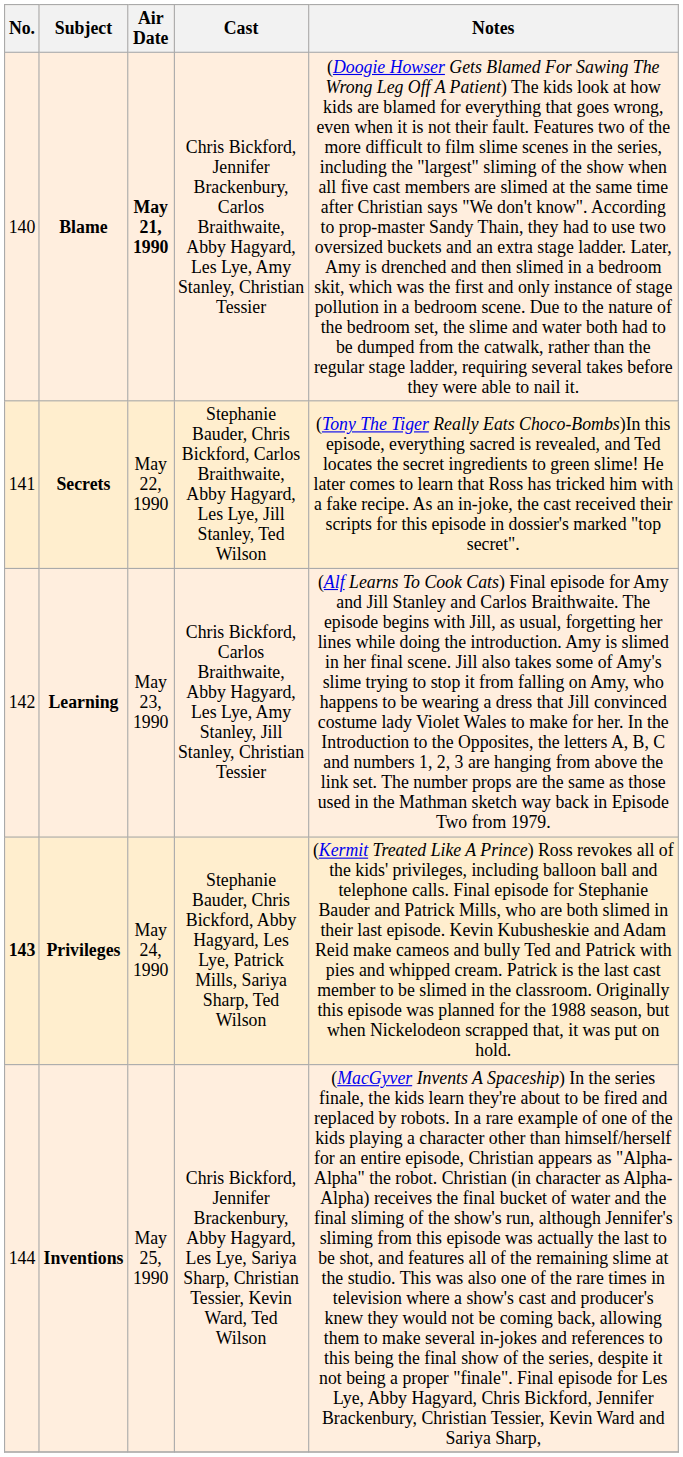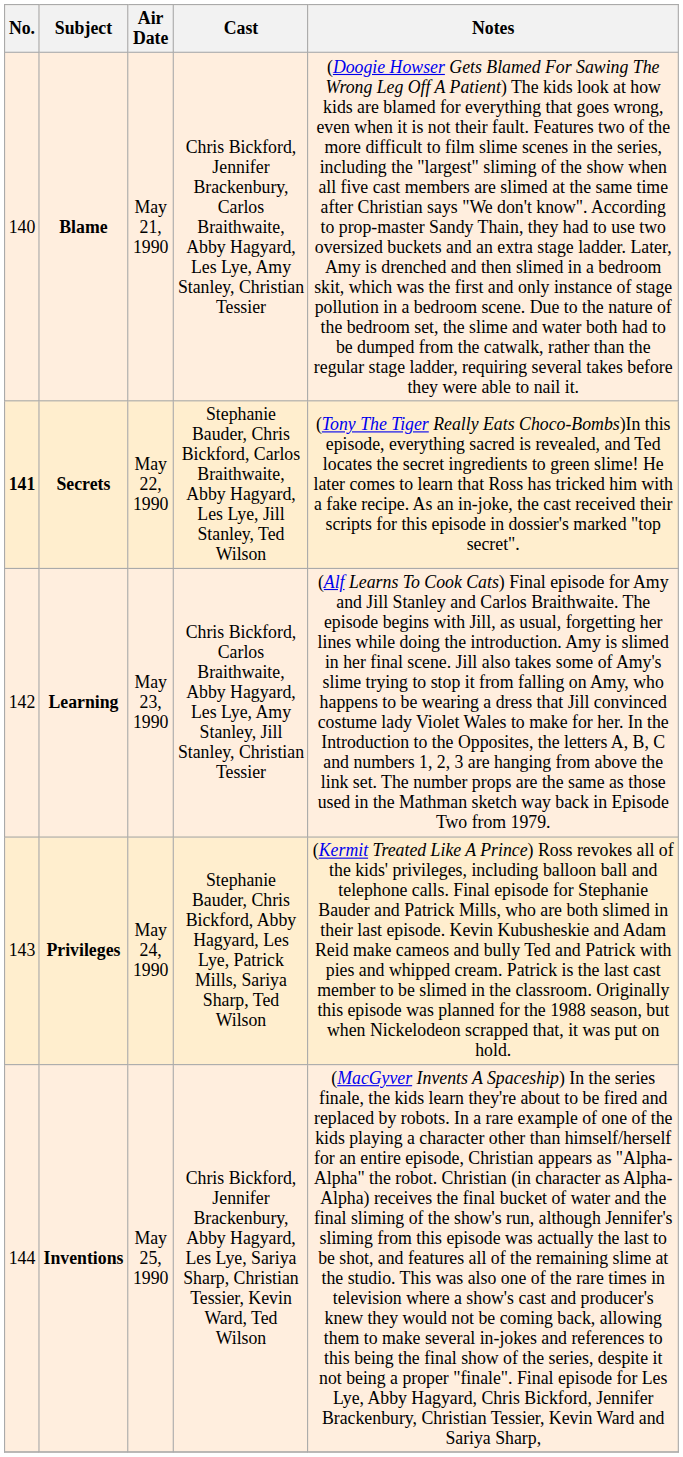(151, 226) bold -> (151, 226) normal
(22, 484) normal -> (22, 484) bold
(22, 950) bold -> (22, 950) normal
